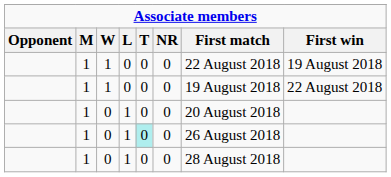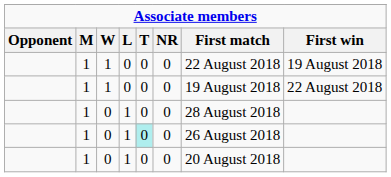(233, 111) 20 August 2018 -> (233, 111) 28 August 2018
(233, 159) 28 August 2018 -> (233, 159) 20 August 2018
